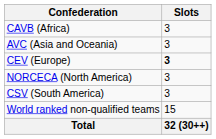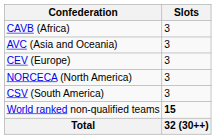(167, 61) bold -> (167, 61) normal
(170, 110) normal -> (170, 110) bold
